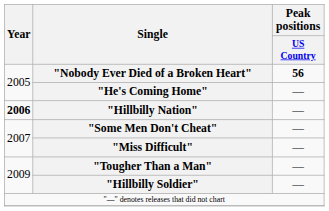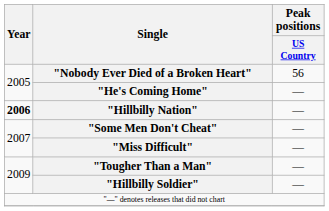(298, 73) bold -> (298, 73) normal
